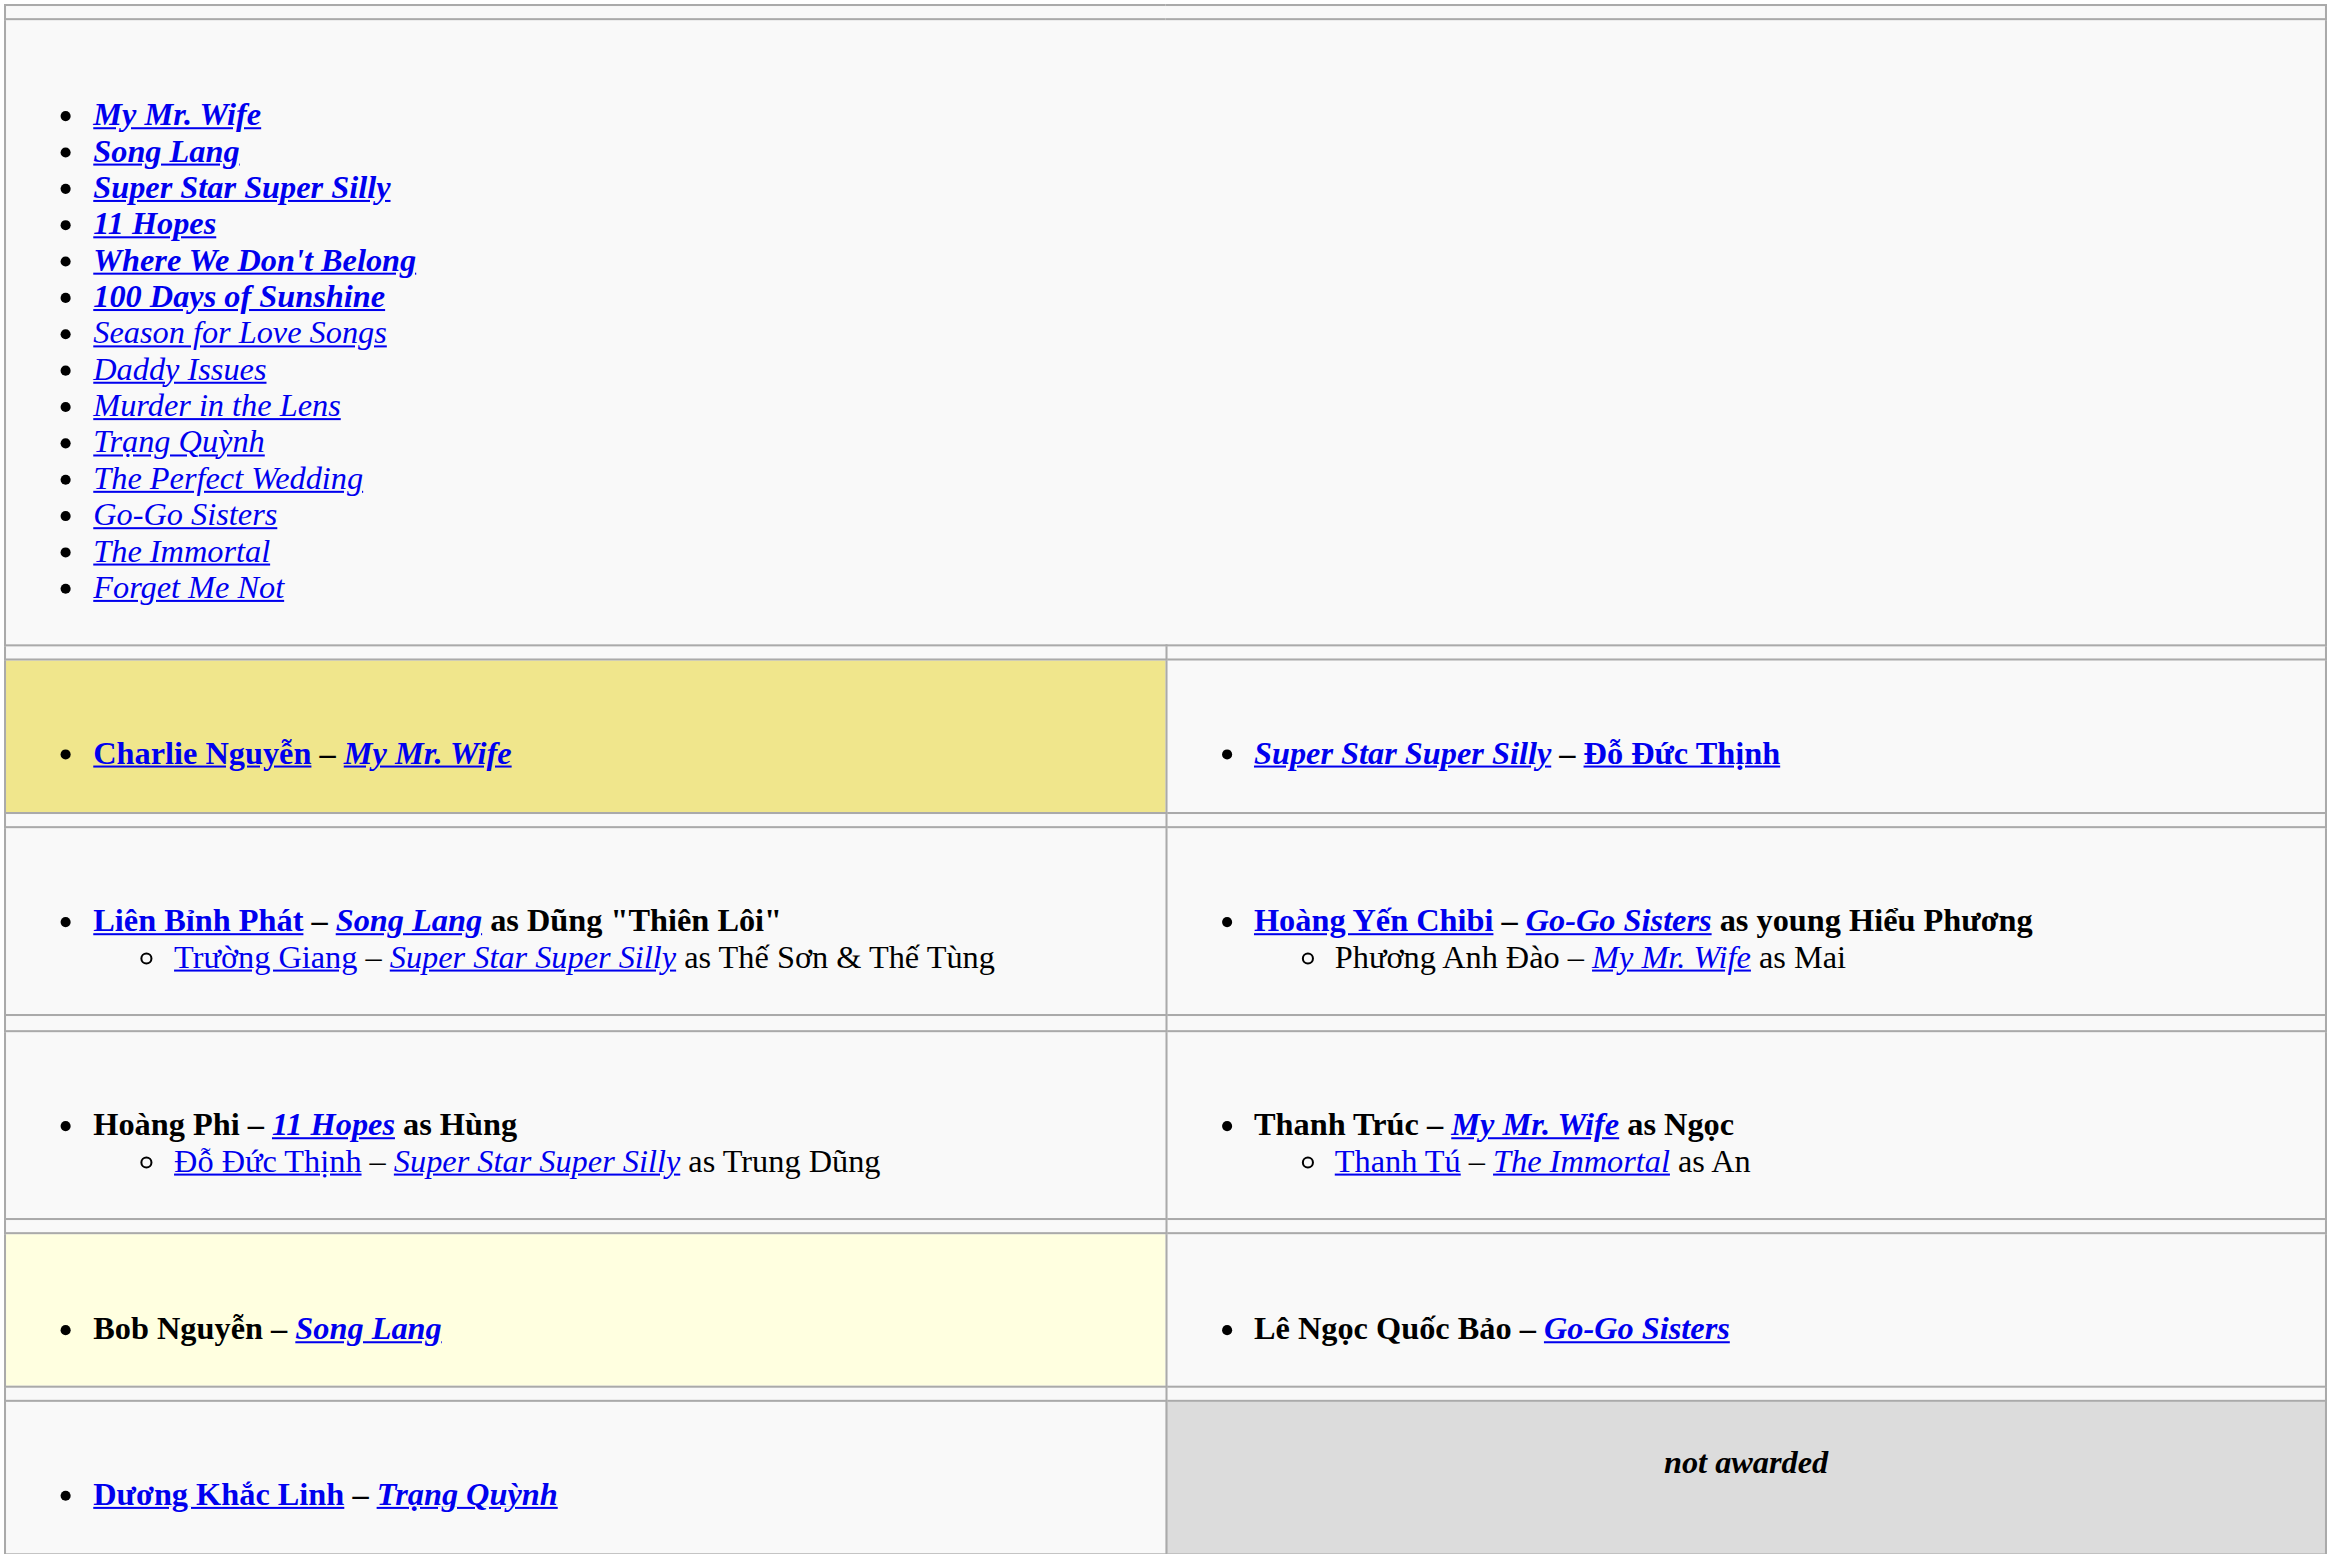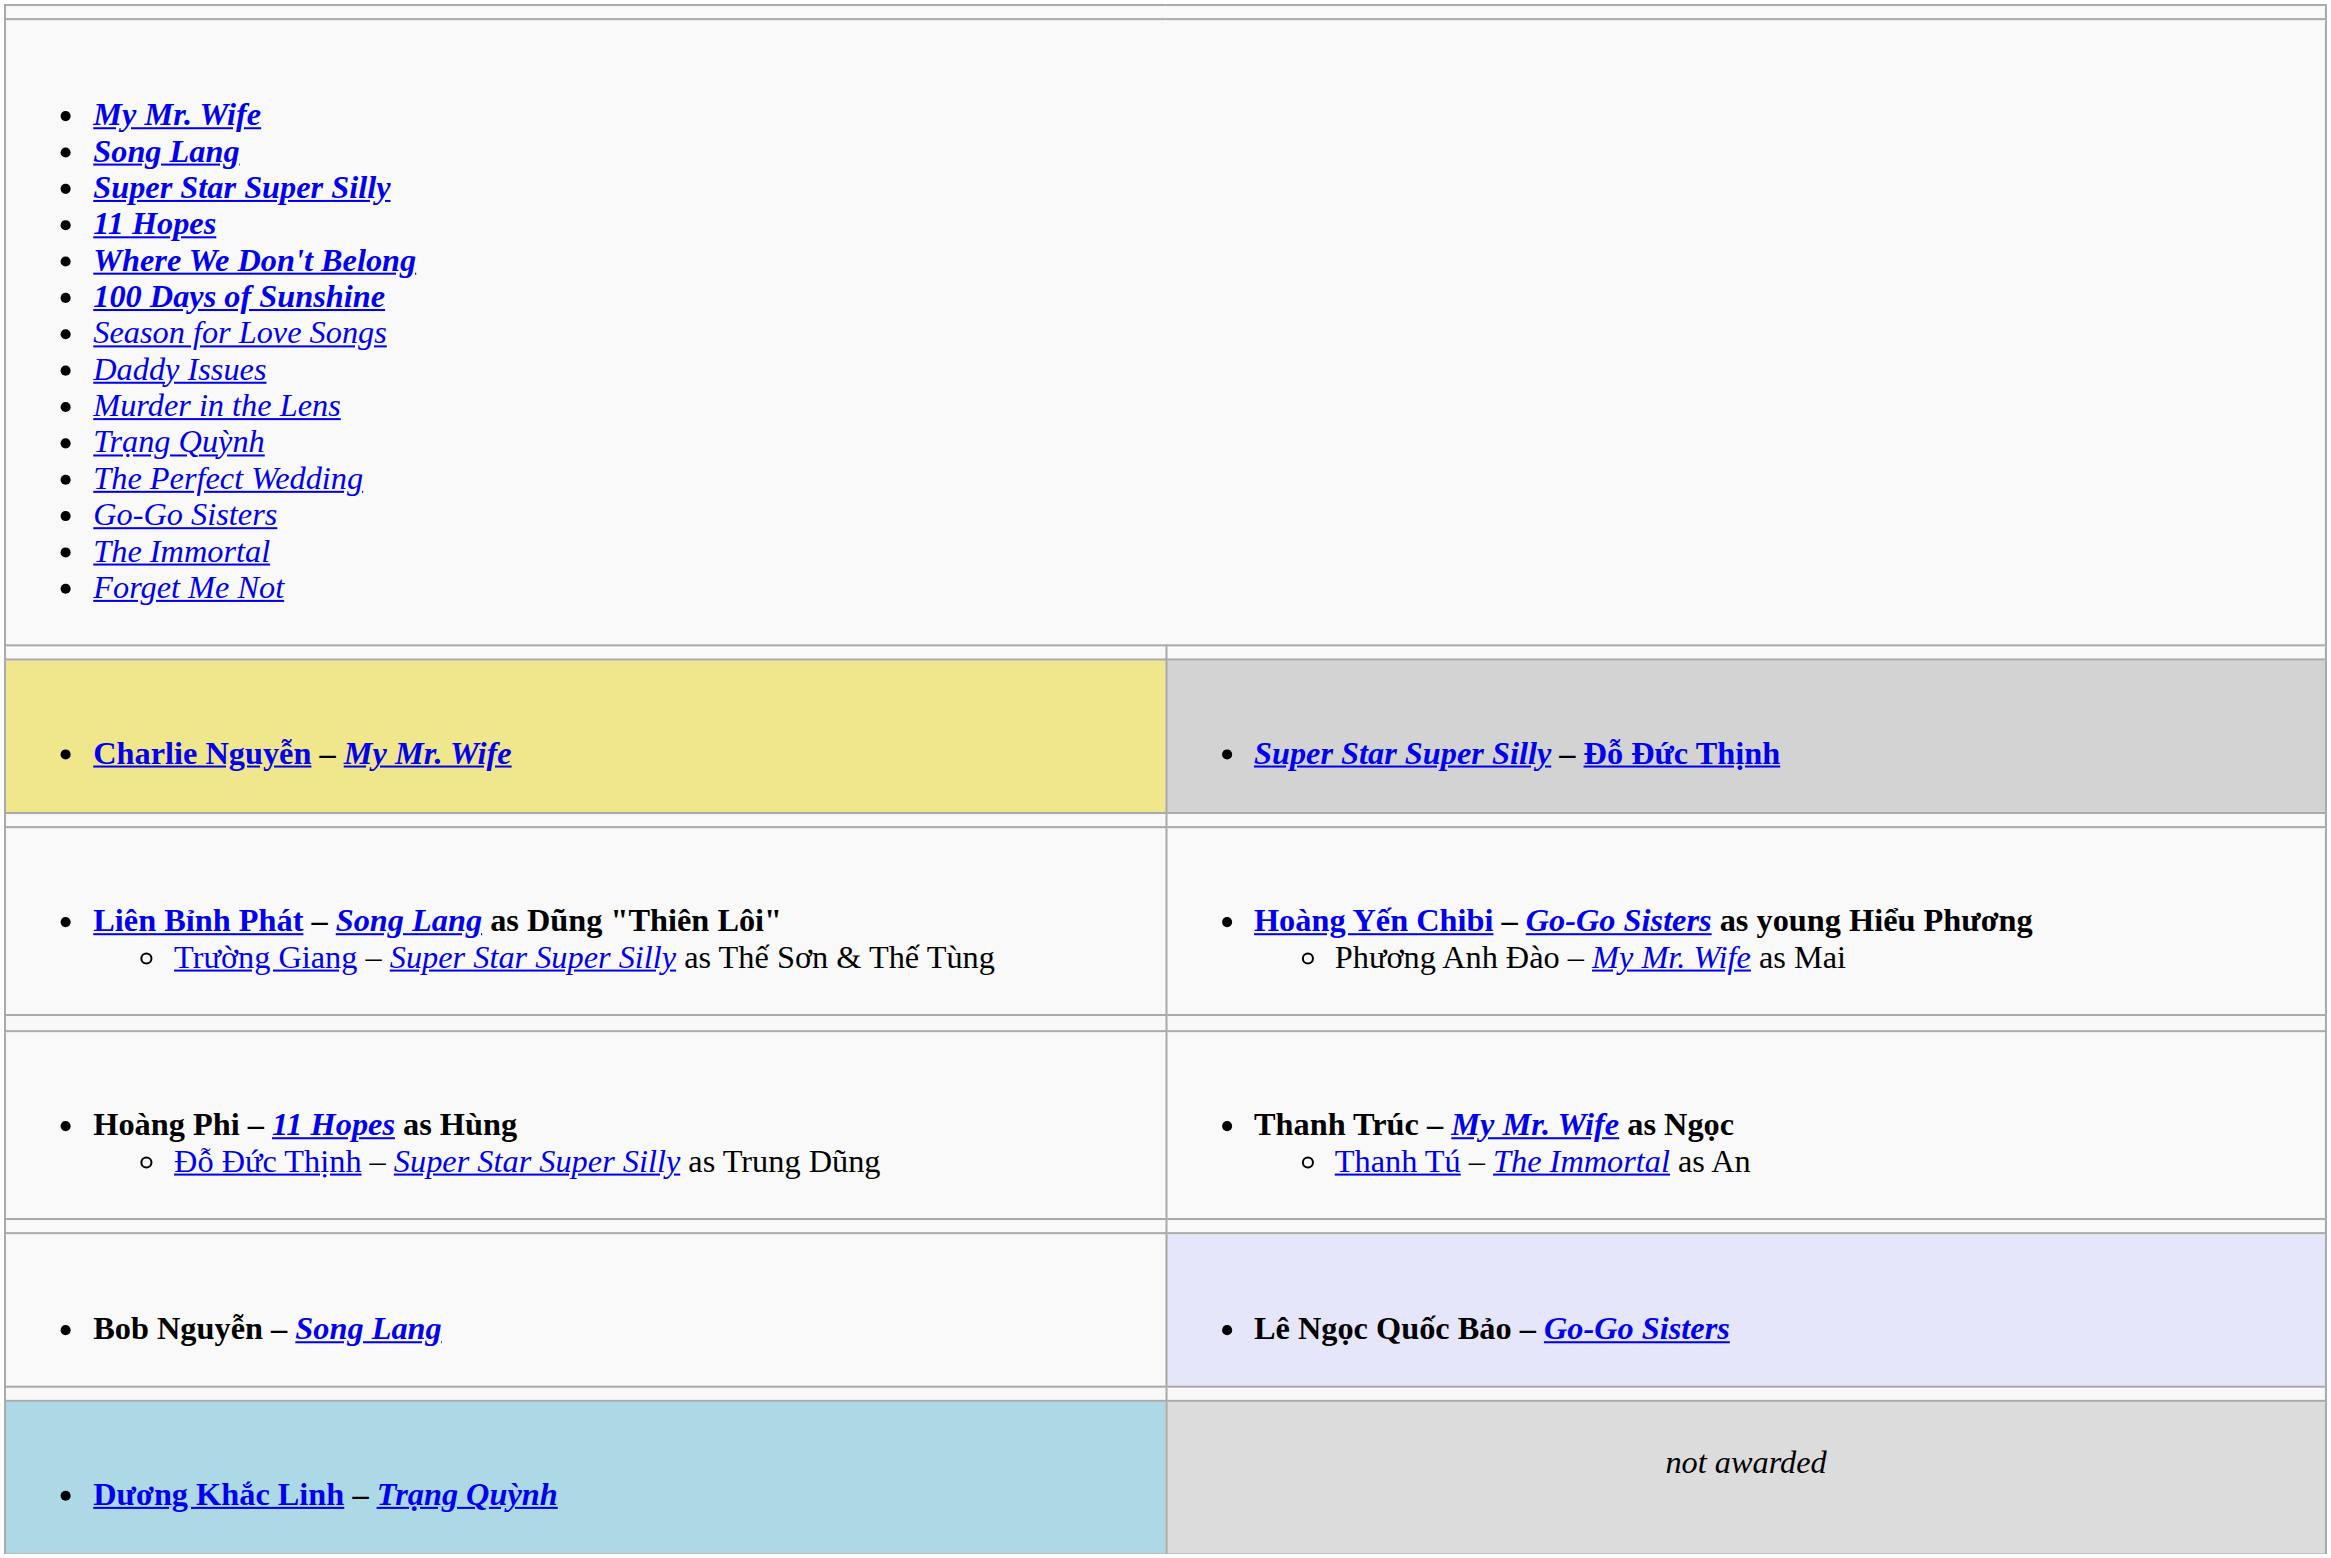(1746, 754) no background -> (1746, 754) lightgrey background
(585, 1328) lightyellow background -> (585, 1328) no background
(1746, 1328) no background -> (1746, 1328) lavender background
(585, 1495) no background -> (585, 1495) lightblue background
(1746, 1462) bold -> (1746, 1462) normal
